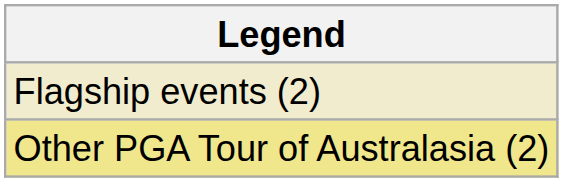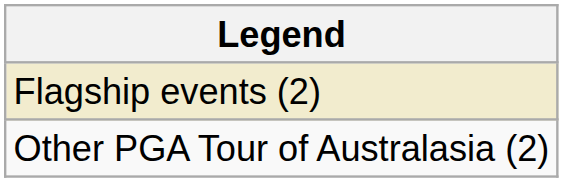(281, 149) khaki background -> (281, 149) no background
